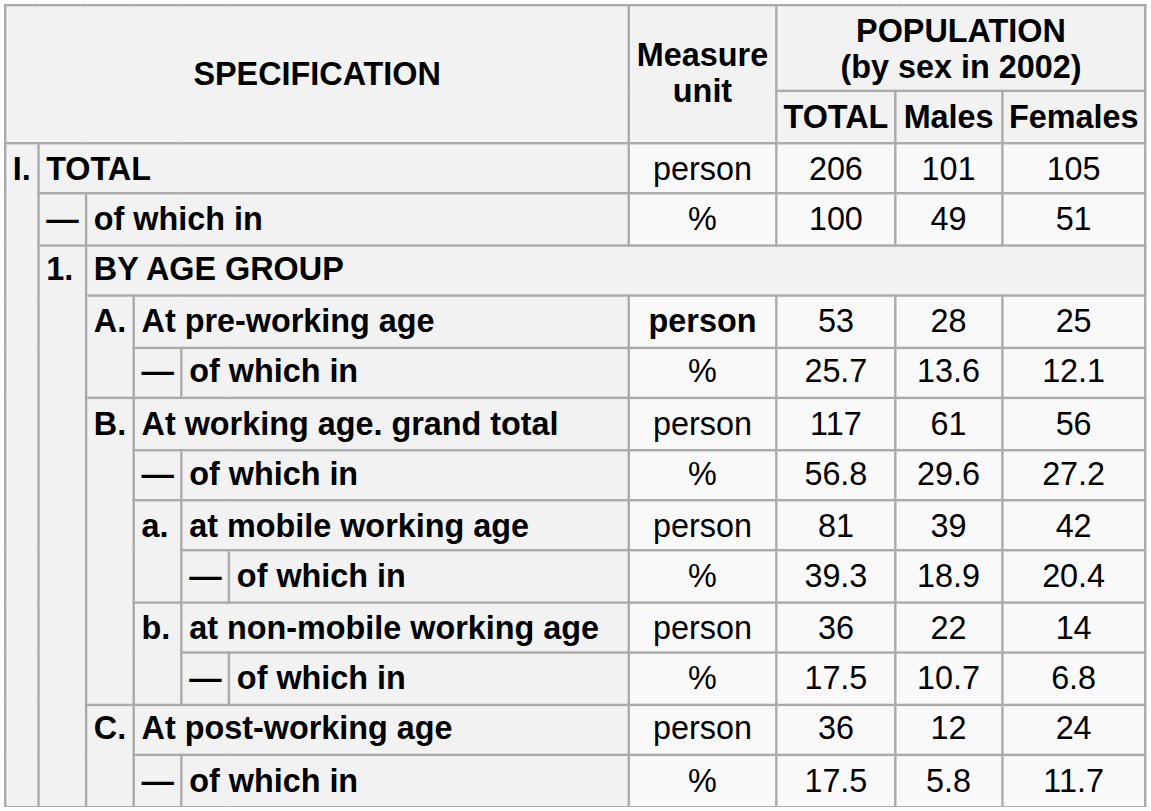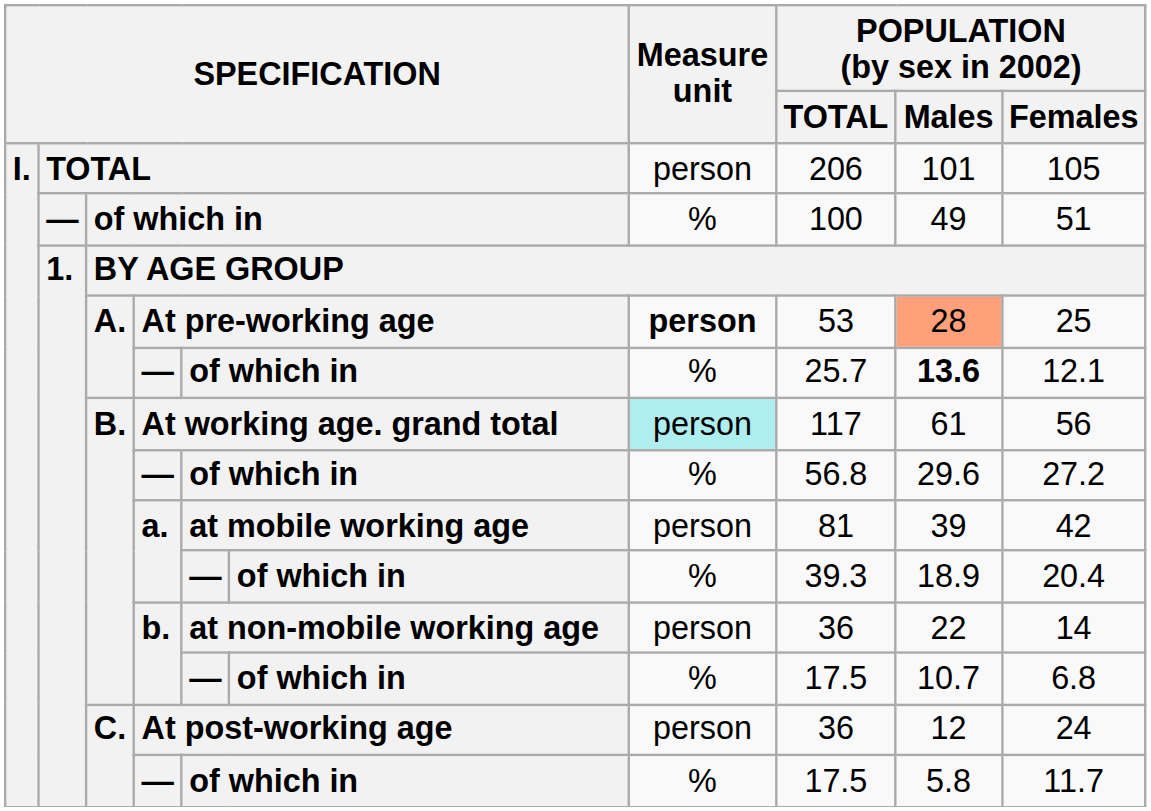(949, 321) no background -> (949, 321) lightsalmon background
(949, 372) normal -> (949, 372) bold
(703, 423) no background -> (703, 423) paleturquoise background
